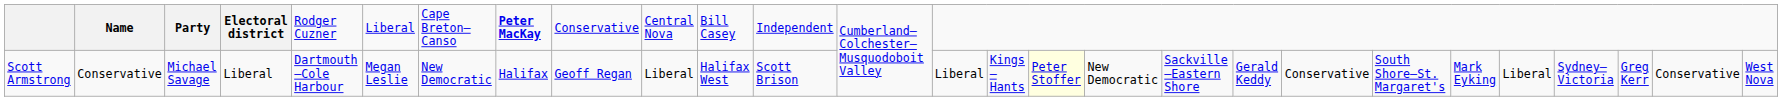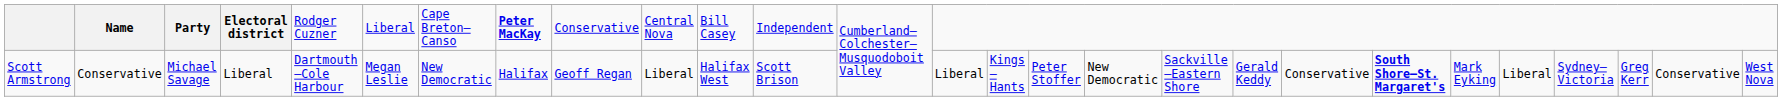(1056, 74) lightyellow background -> (1056, 74) no background
(1410, 74) normal -> (1410, 74) bold
